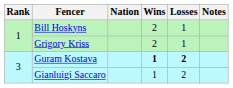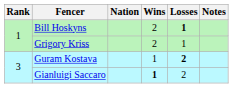(184, 28) normal -> (184, 28) bold
(154, 59) bold -> (154, 59) normal
(154, 75) normal -> (154, 75) bold
